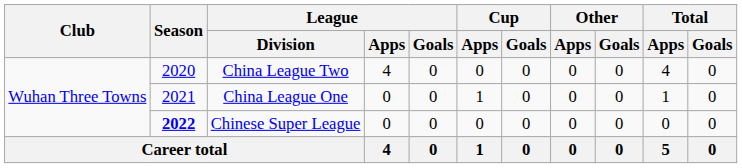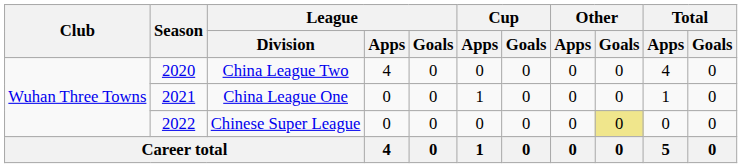(179, 123) bold -> (179, 123) normal
(619, 123) no background -> (619, 123) khaki background
